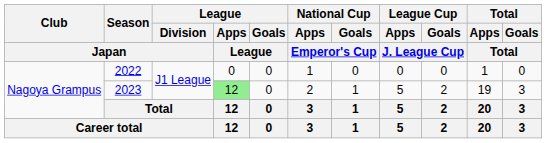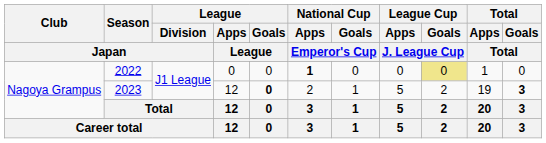(310, 71) normal -> (310, 71) bold
(444, 71) no background -> (444, 71) khaki background
(232, 90) lightgreen background -> (232, 90) no background
(269, 90) normal -> (269, 90) bold
(522, 90) normal -> (522, 90) bold
